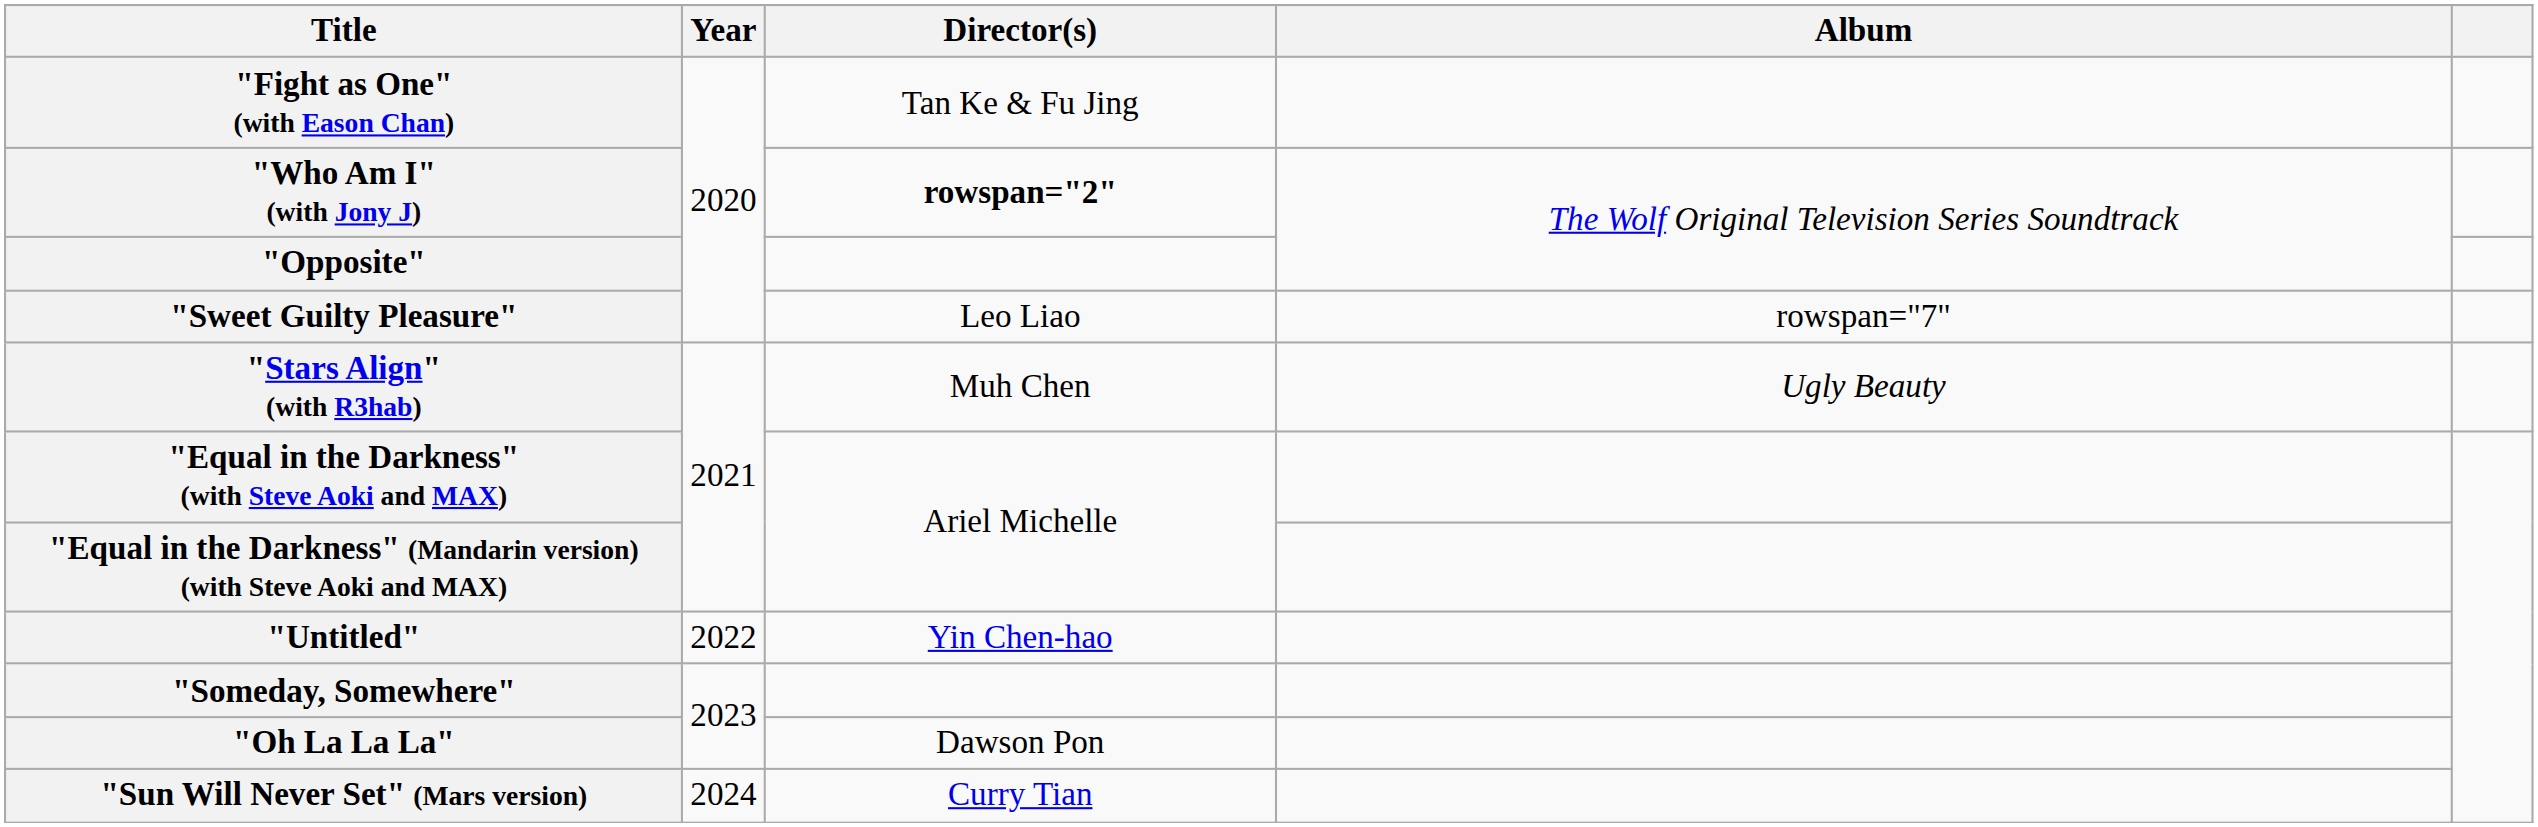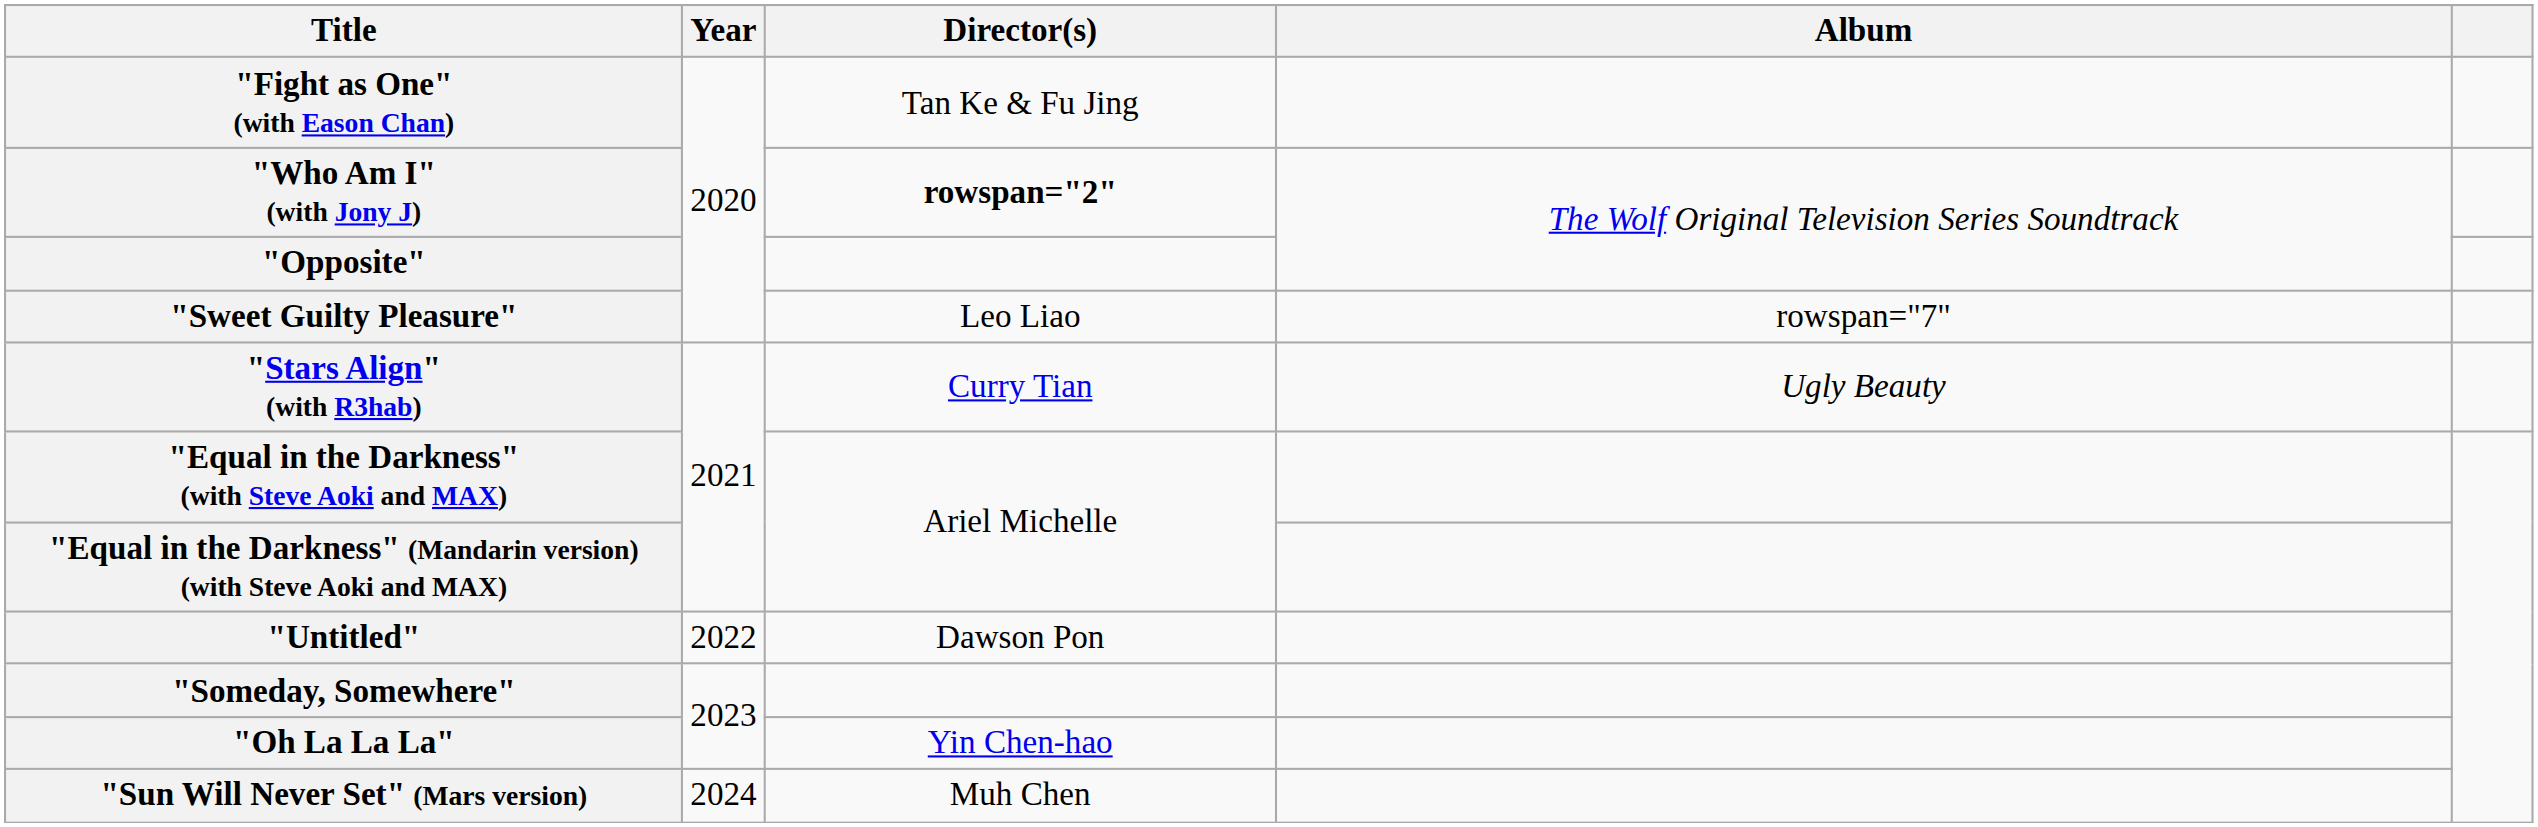(1020, 386) Muh Chen -> (1020, 386) Curry Tian
(1020, 637) Yin Chen-hao -> (1020, 637) Dawson Pon
(1020, 742) Dawson Pon -> (1020, 742) Yin Chen-hao
(1020, 794) Curry Tian -> (1020, 794) Muh Chen
